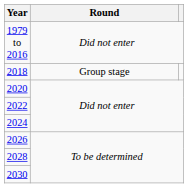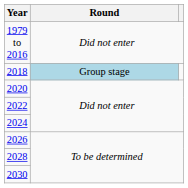(104, 72) no background -> (104, 72) lightblue background
